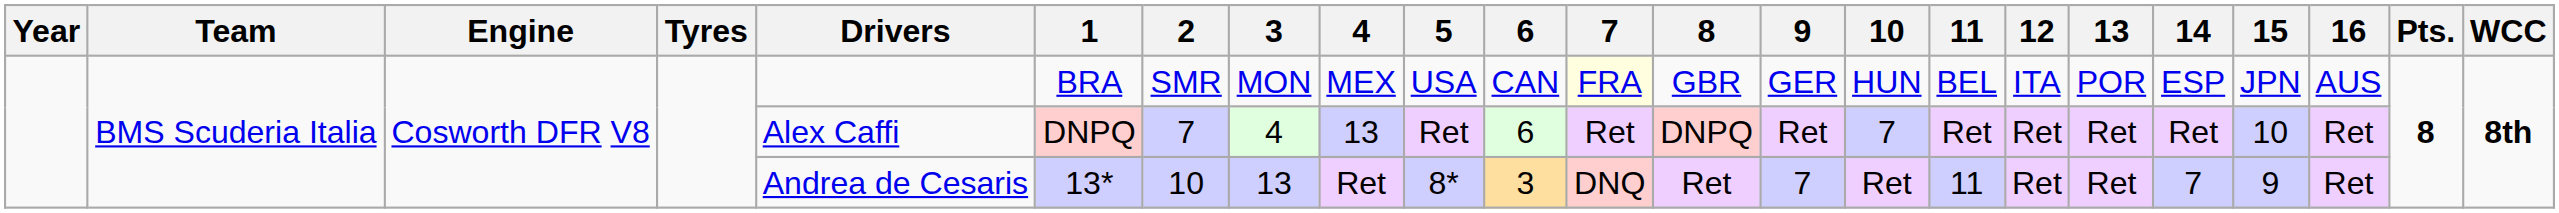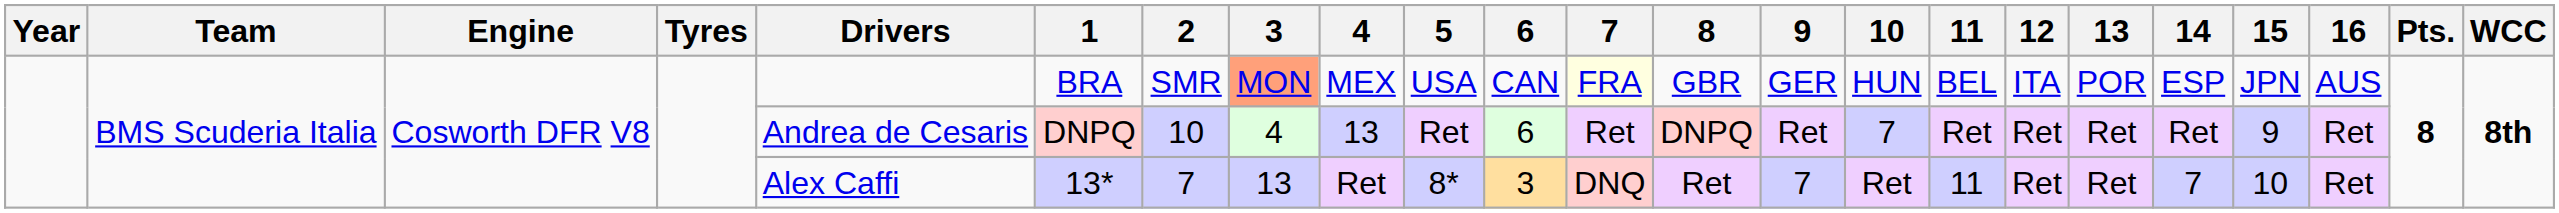(1274, 81) no background -> (1274, 81) lightsalmon background
(831, 132) Alex Caffi -> (895, 132) Andrea de Cesaris
(1186, 132) 7 -> (1186, 132) 10
(2270, 132) 10 -> (2270, 132) 9
(895, 183) Andrea de Cesaris -> (831, 183) Alex Caffi
(1186, 183) 10 -> (1186, 183) 7
(2270, 183) 9 -> (2270, 183) 10
